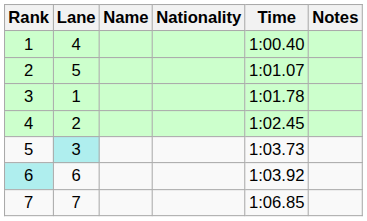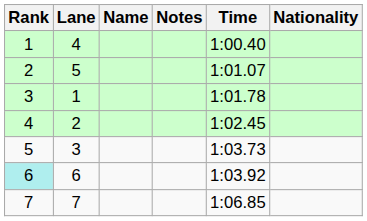columns swapped: (199, 17) <-> (335, 17)
(76, 149) paleturquoise background -> (76, 149) no background
